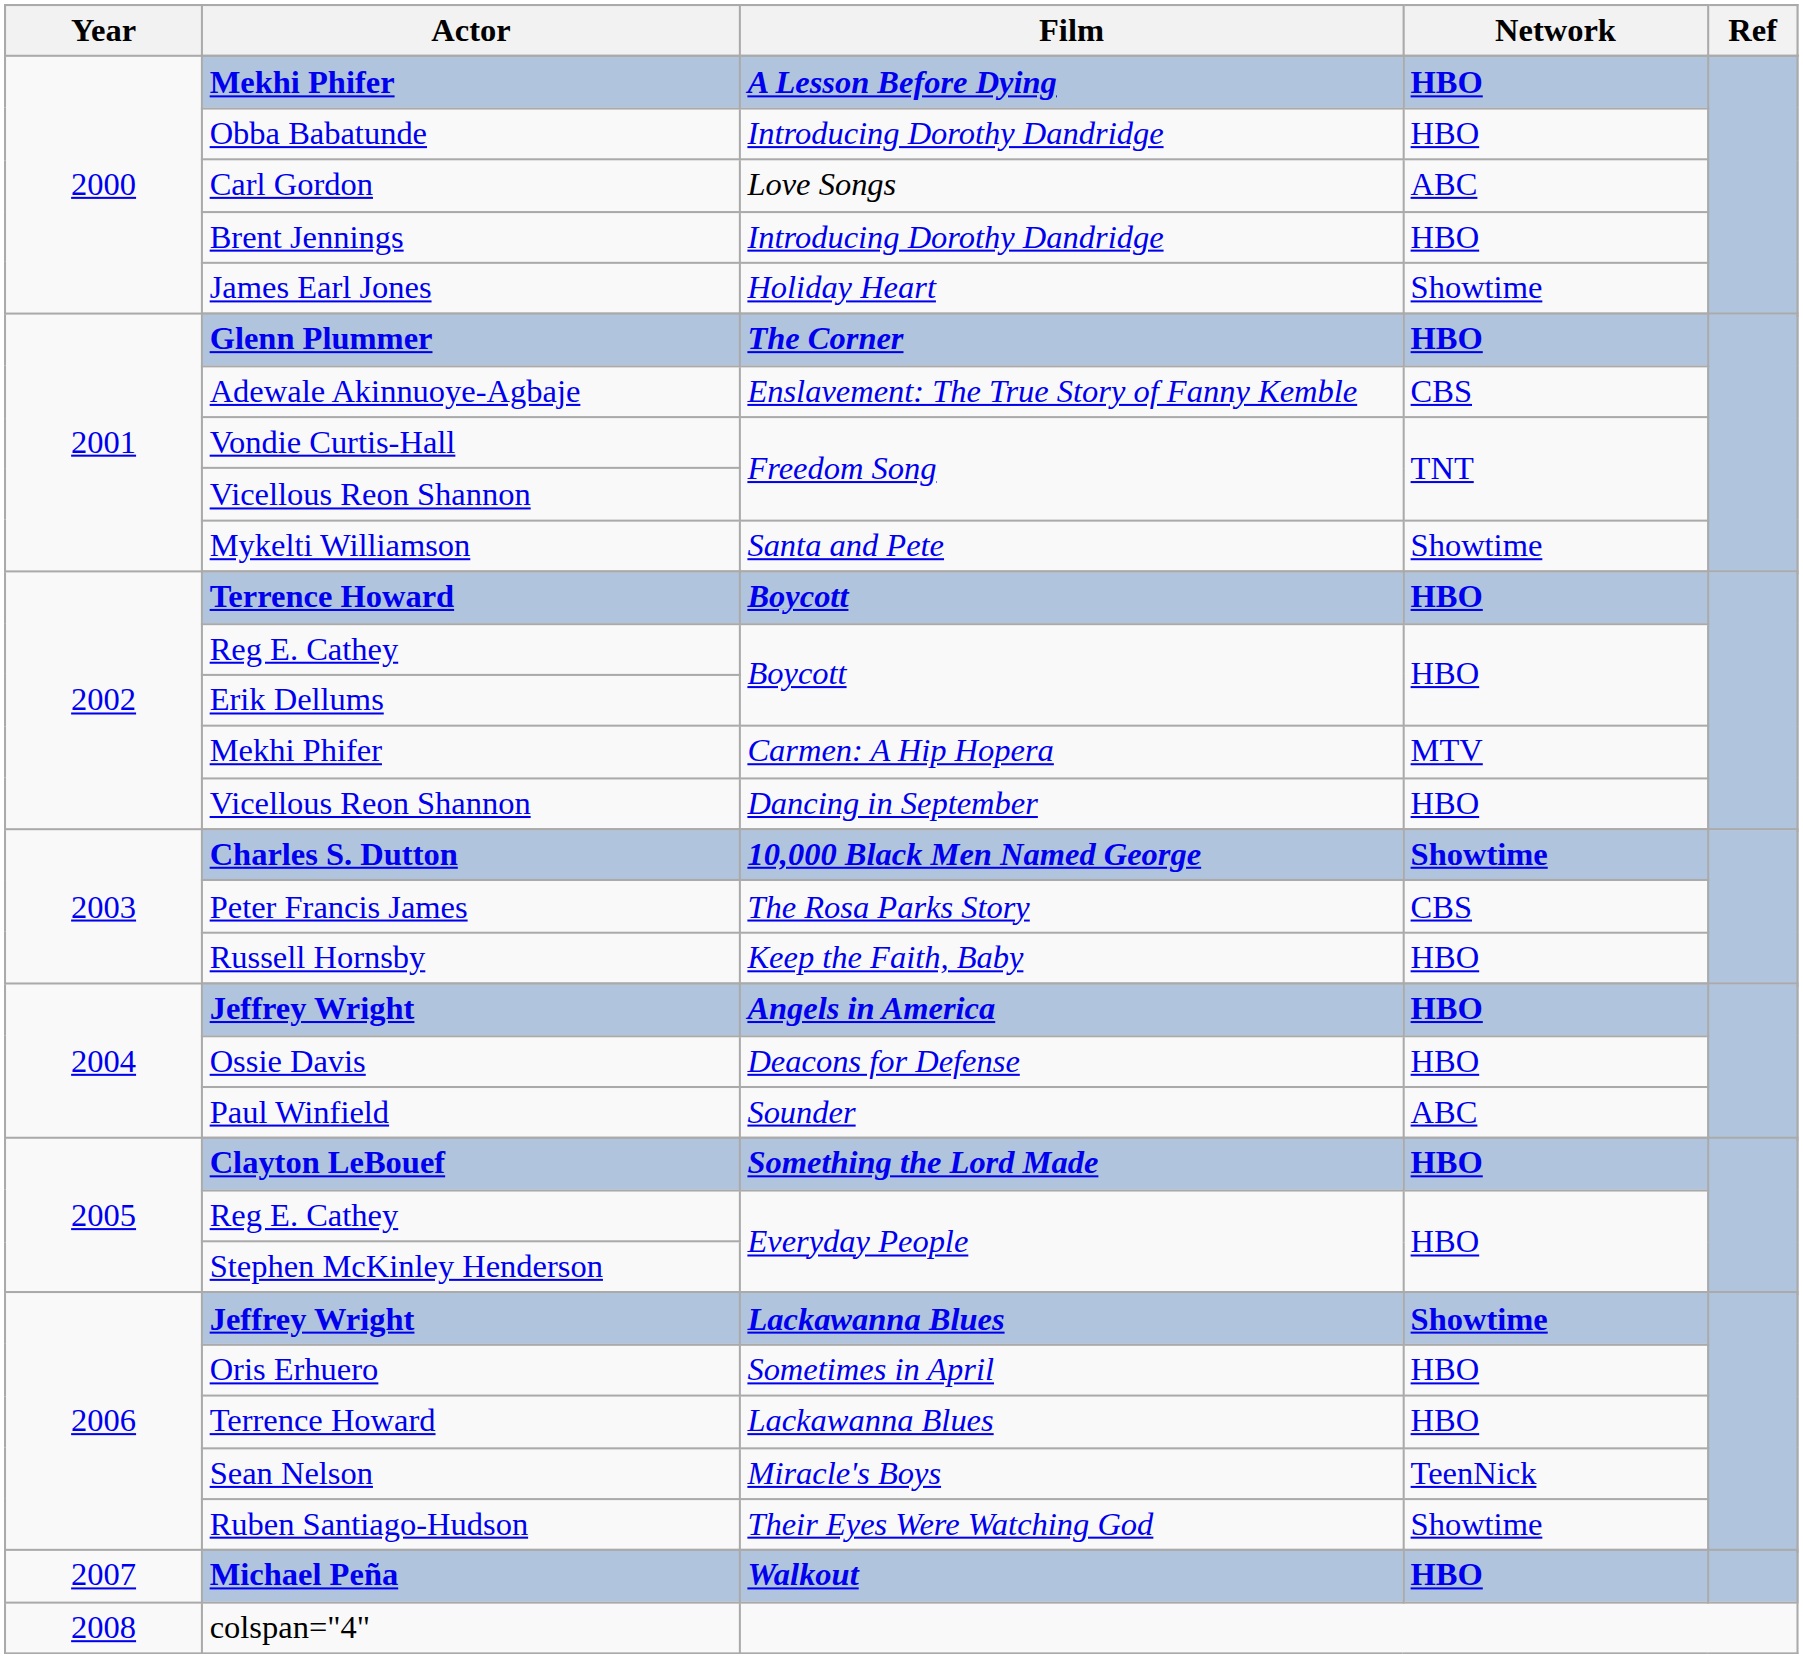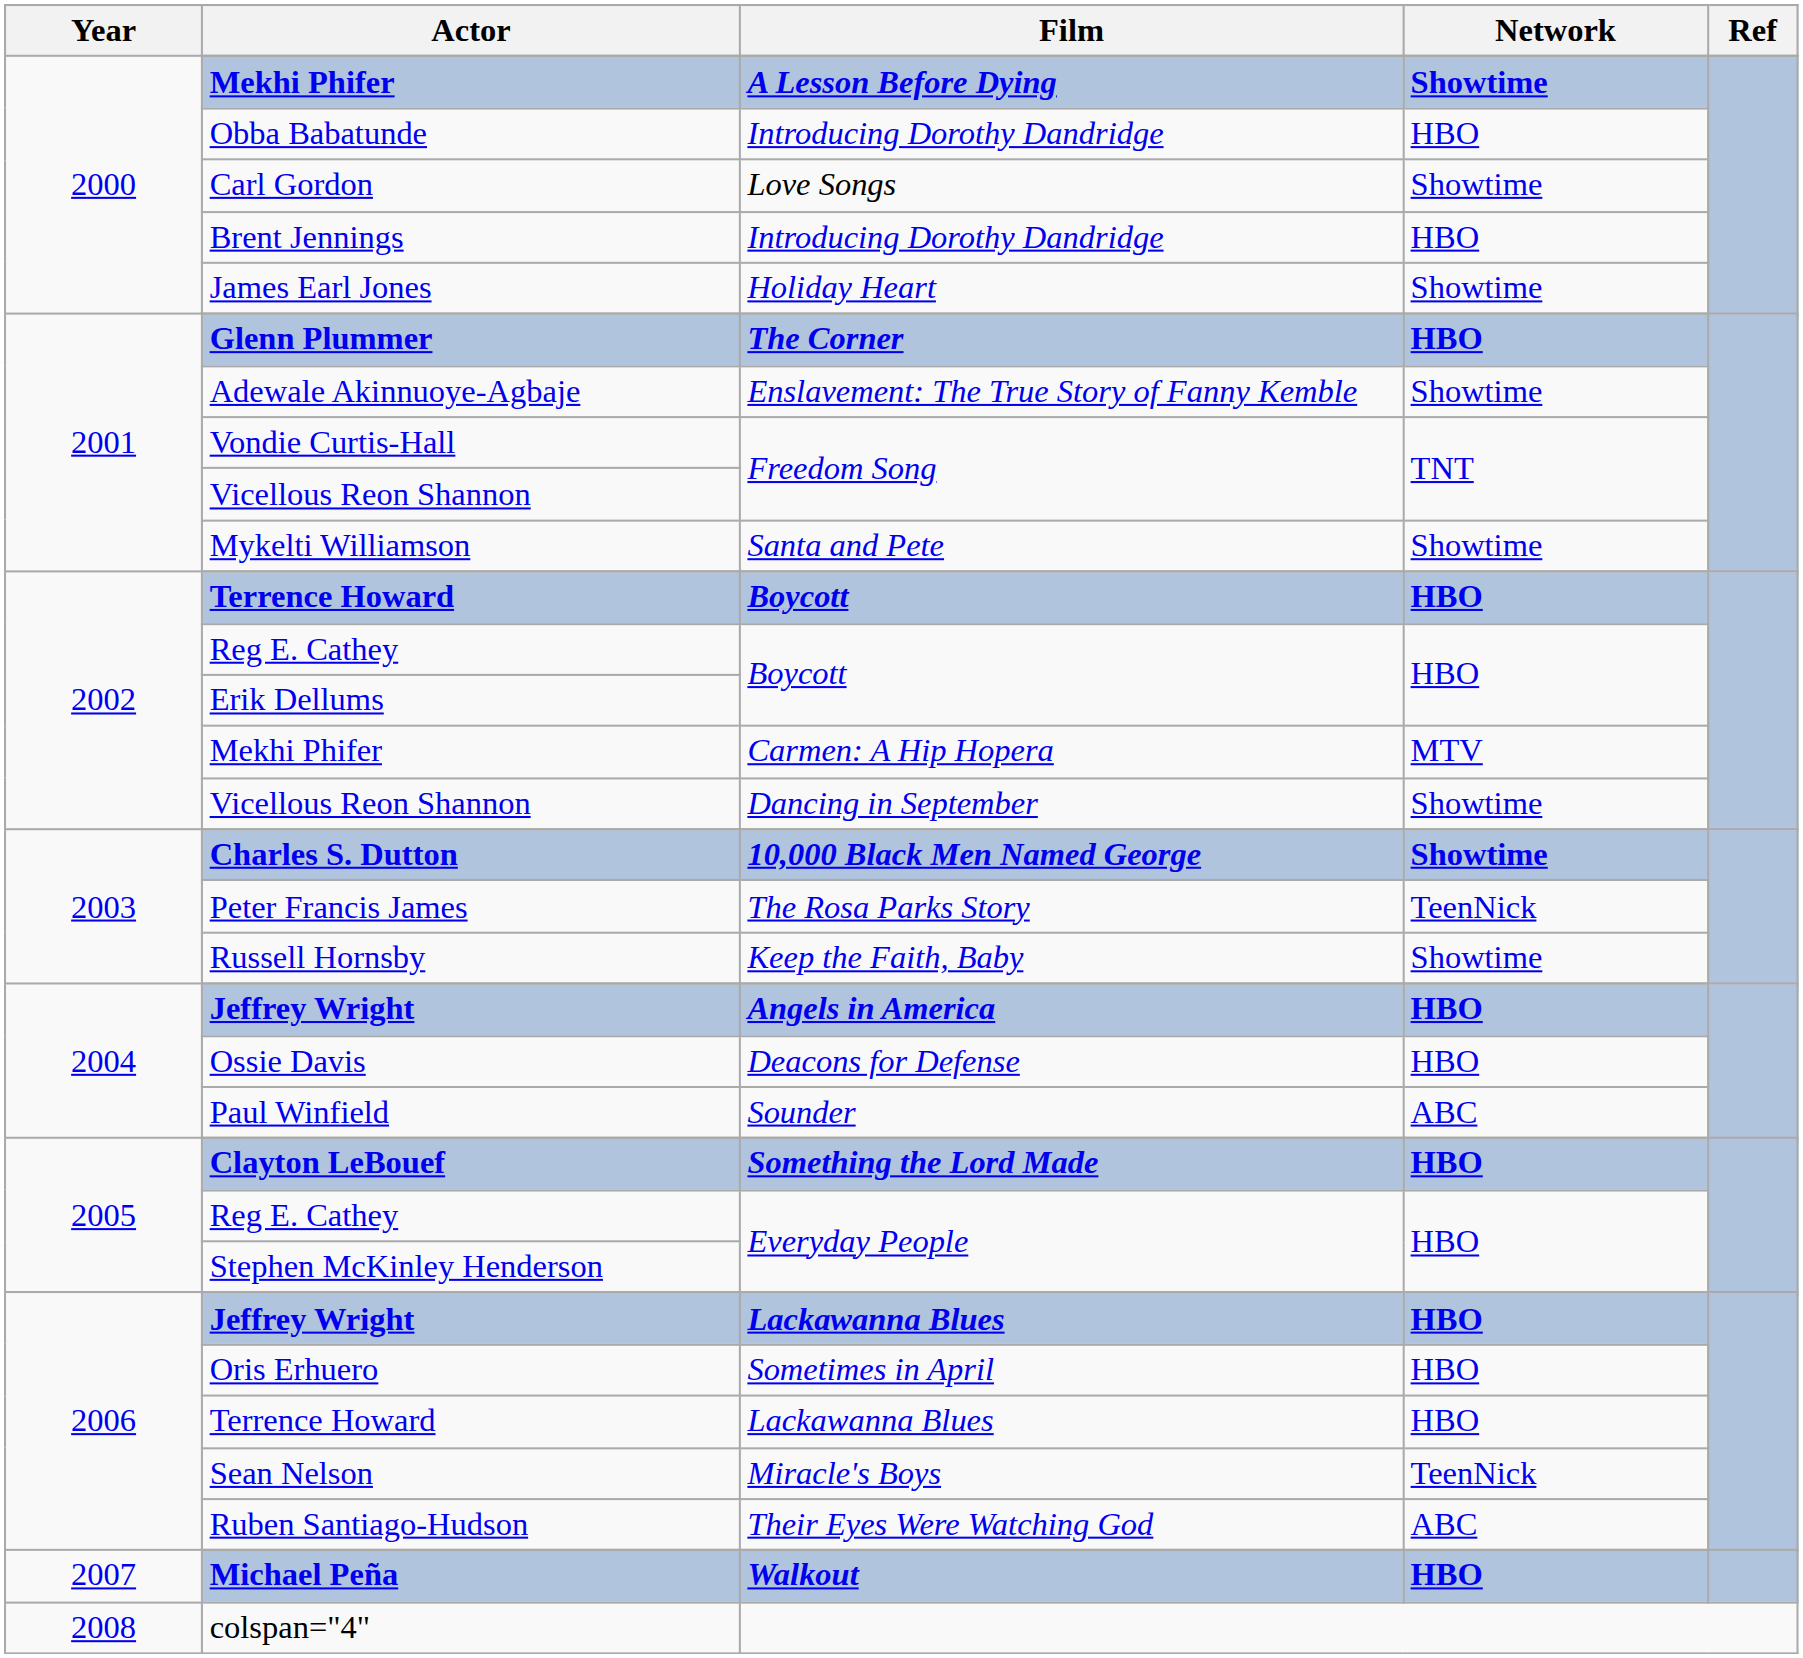(1447, 81) HBO -> (1479, 81) Showtime
(1444, 184) ABC -> (1476, 184) Showtime
(1441, 390) CBS -> (1476, 390) Showtime
(1445, 802) HBO -> (1476, 802) Showtime
(1441, 905) CBS -> (1473, 905) TeenNick
(1445, 957) HBO -> (1476, 957) Showtime
(1479, 1318) Showtime -> (1447, 1318) HBO
(1476, 1524) Showtime -> (1444, 1524) ABC
